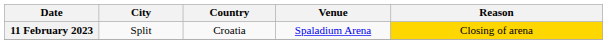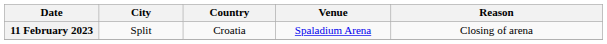(496, 30) gold background -> (496, 30) no background
